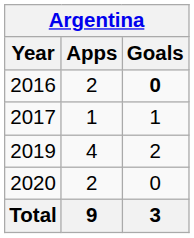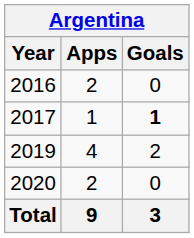(155, 85) bold -> (155, 85) normal
(155, 118) normal -> (155, 118) bold
